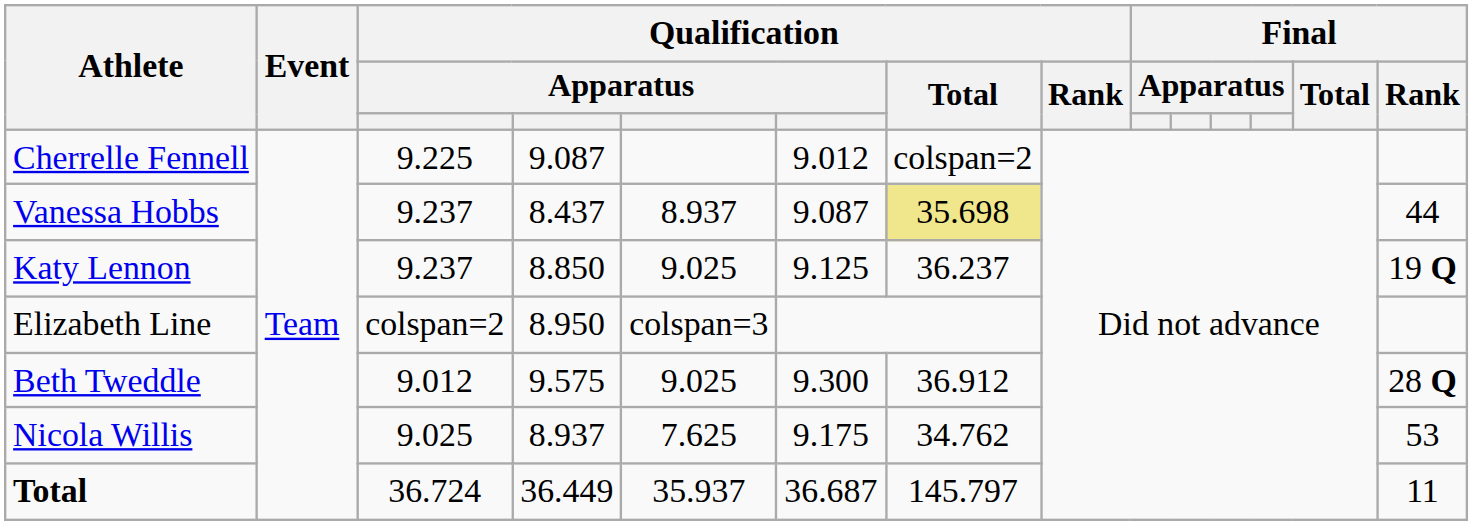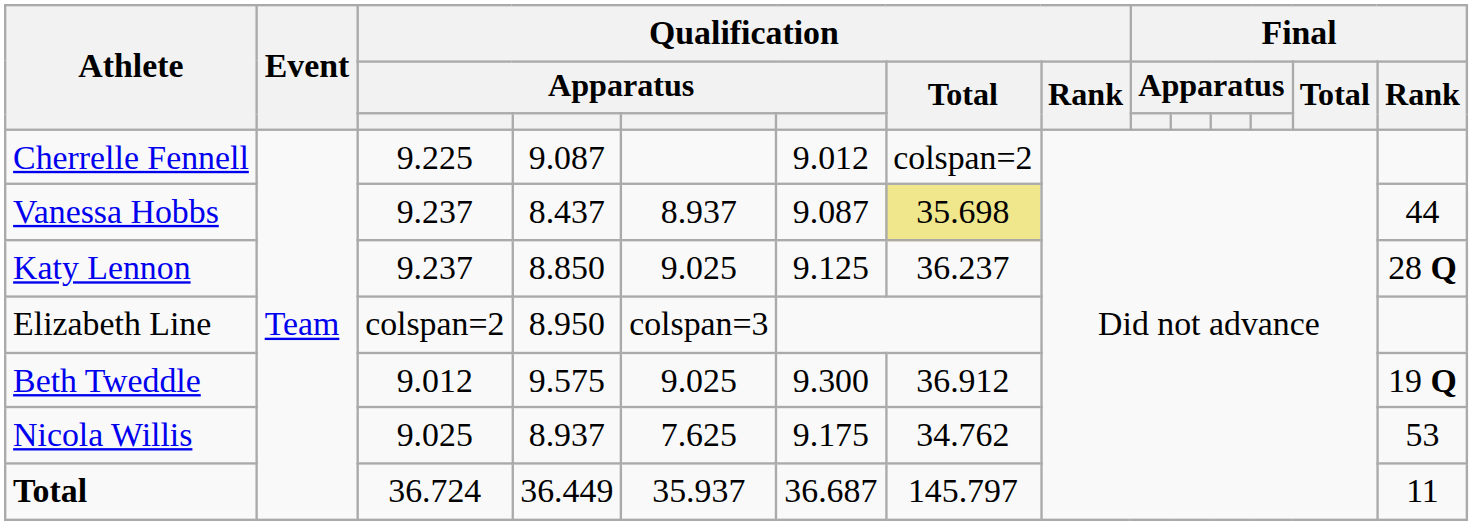(1423, 268) 19 Q -> (1423, 268) 28 Q
(1423, 379) 28 Q -> (1423, 379) 19 Q
